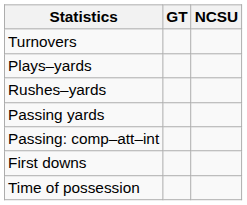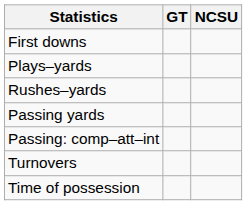rows swapped: (47, 163) <-> (42, 41)
